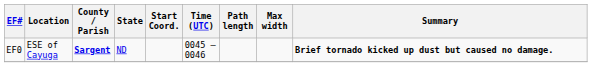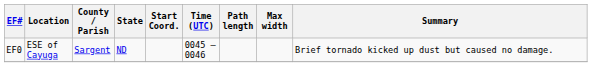(92, 50) bold -> (92, 50) normal
(424, 50) bold -> (424, 50) normal
